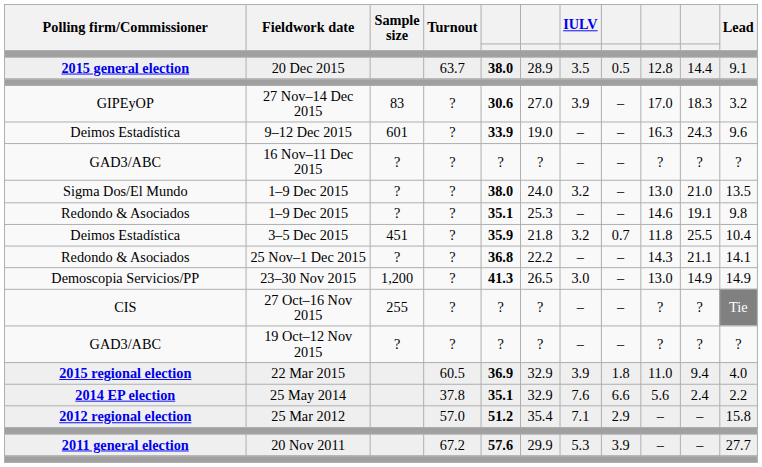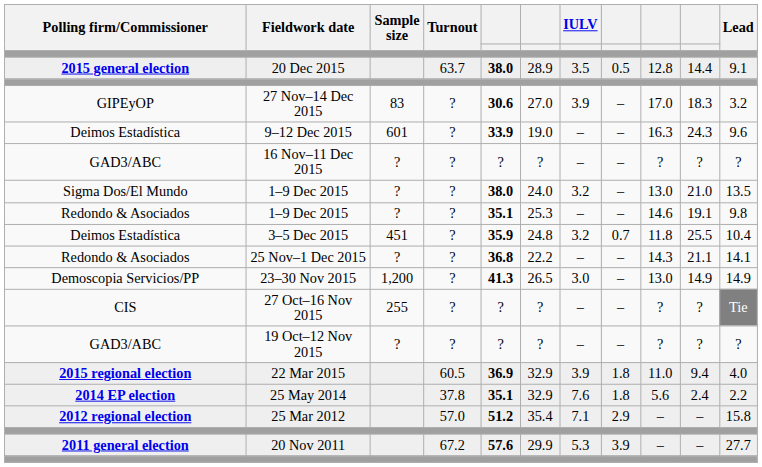(540, 235) 21.8 -> (540, 235) 24.8
(621, 395) 6.6 -> (621, 395) 1.8
